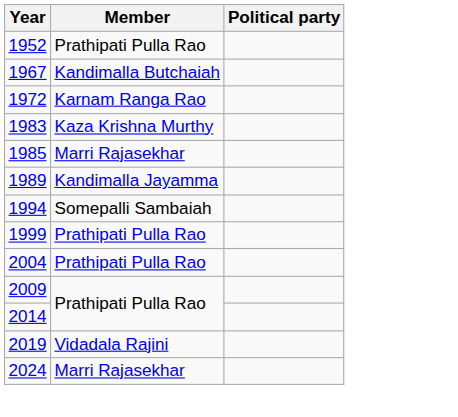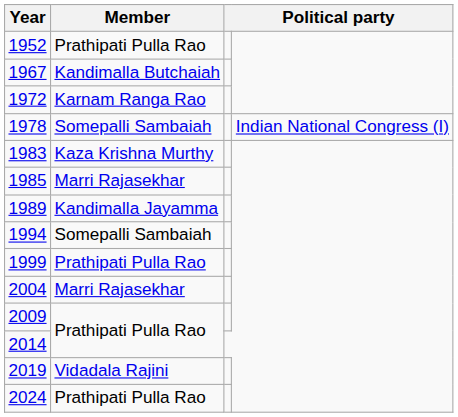+ row: (28, 126)
(130, 262) Prathipati Pulla Rao -> (120, 289) Marri Rajasekhar
(120, 371) Marri Rajasekhar -> (130, 398) Prathipati Pulla Rao
